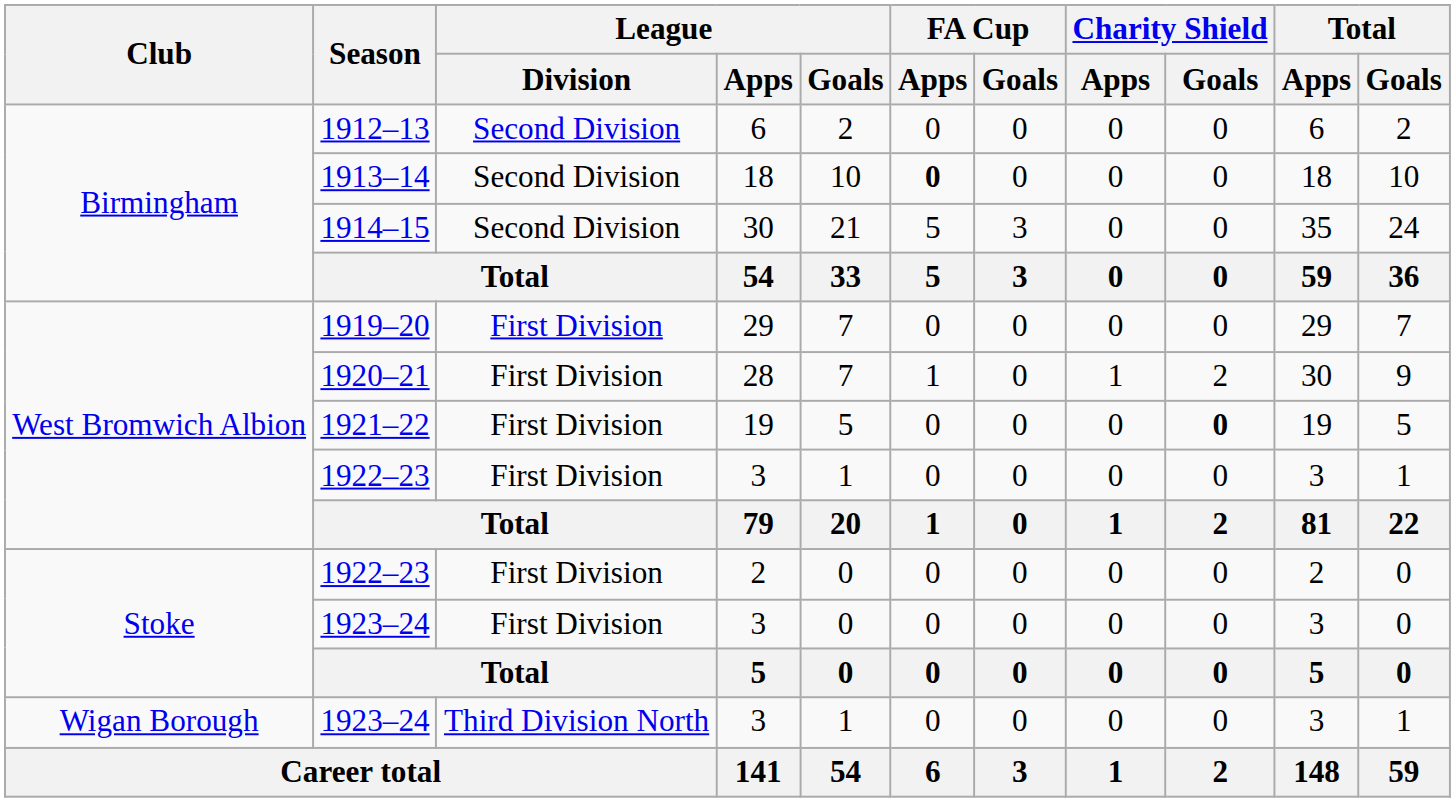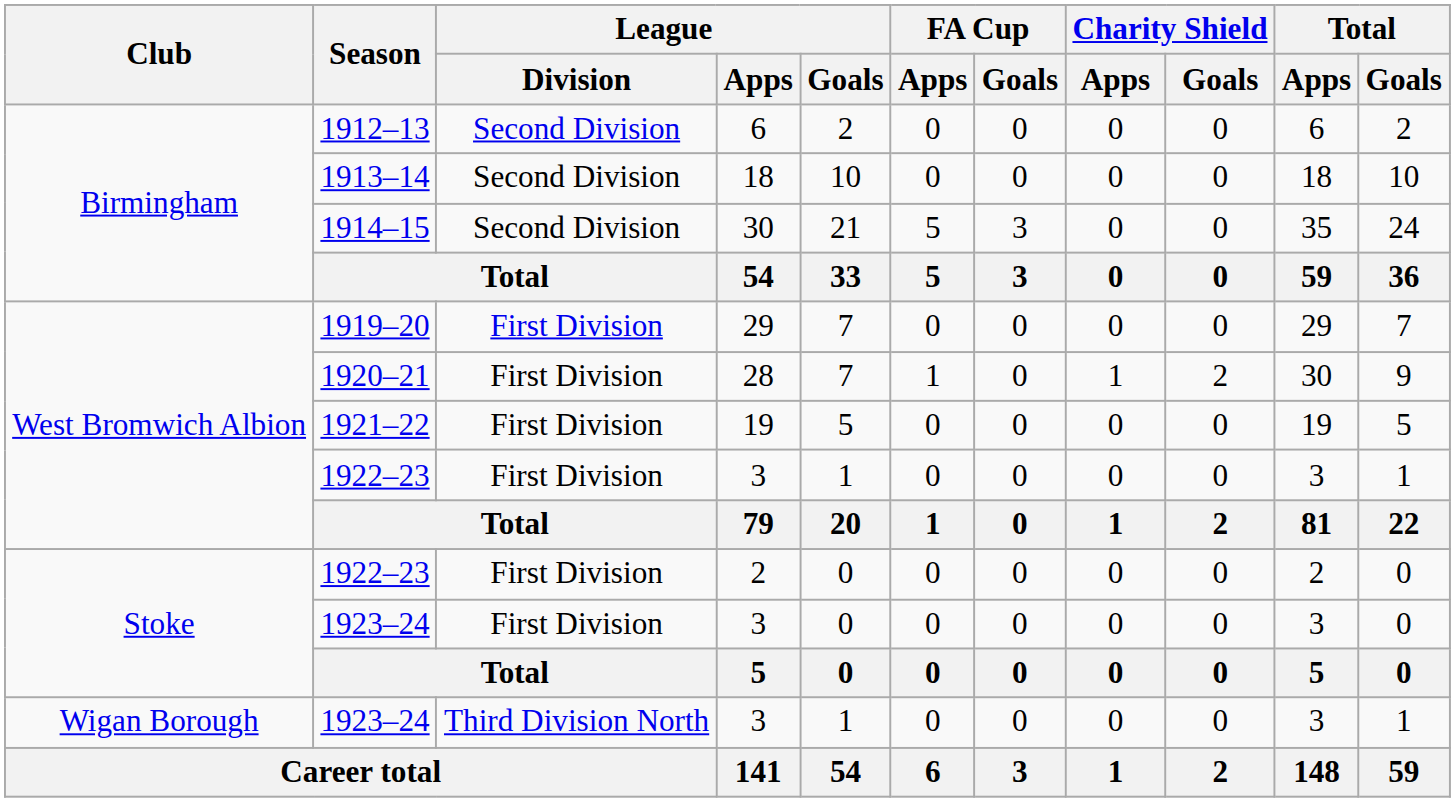(933, 177) bold -> (933, 177) normal
(1220, 425) bold -> (1220, 425) normal
